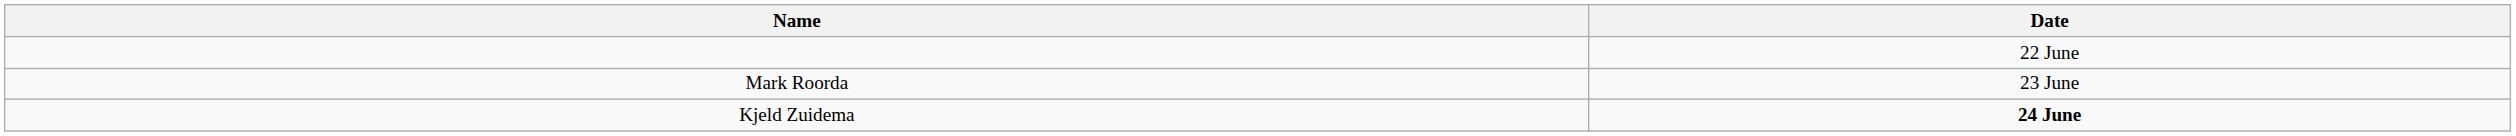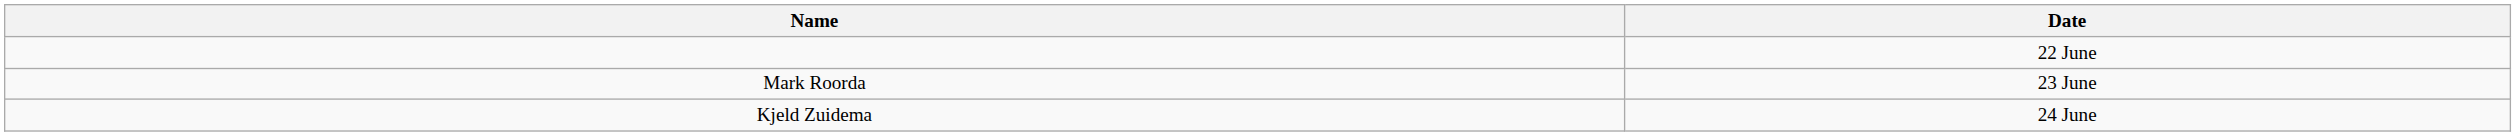(2050, 115) bold -> (2067, 115) normal
